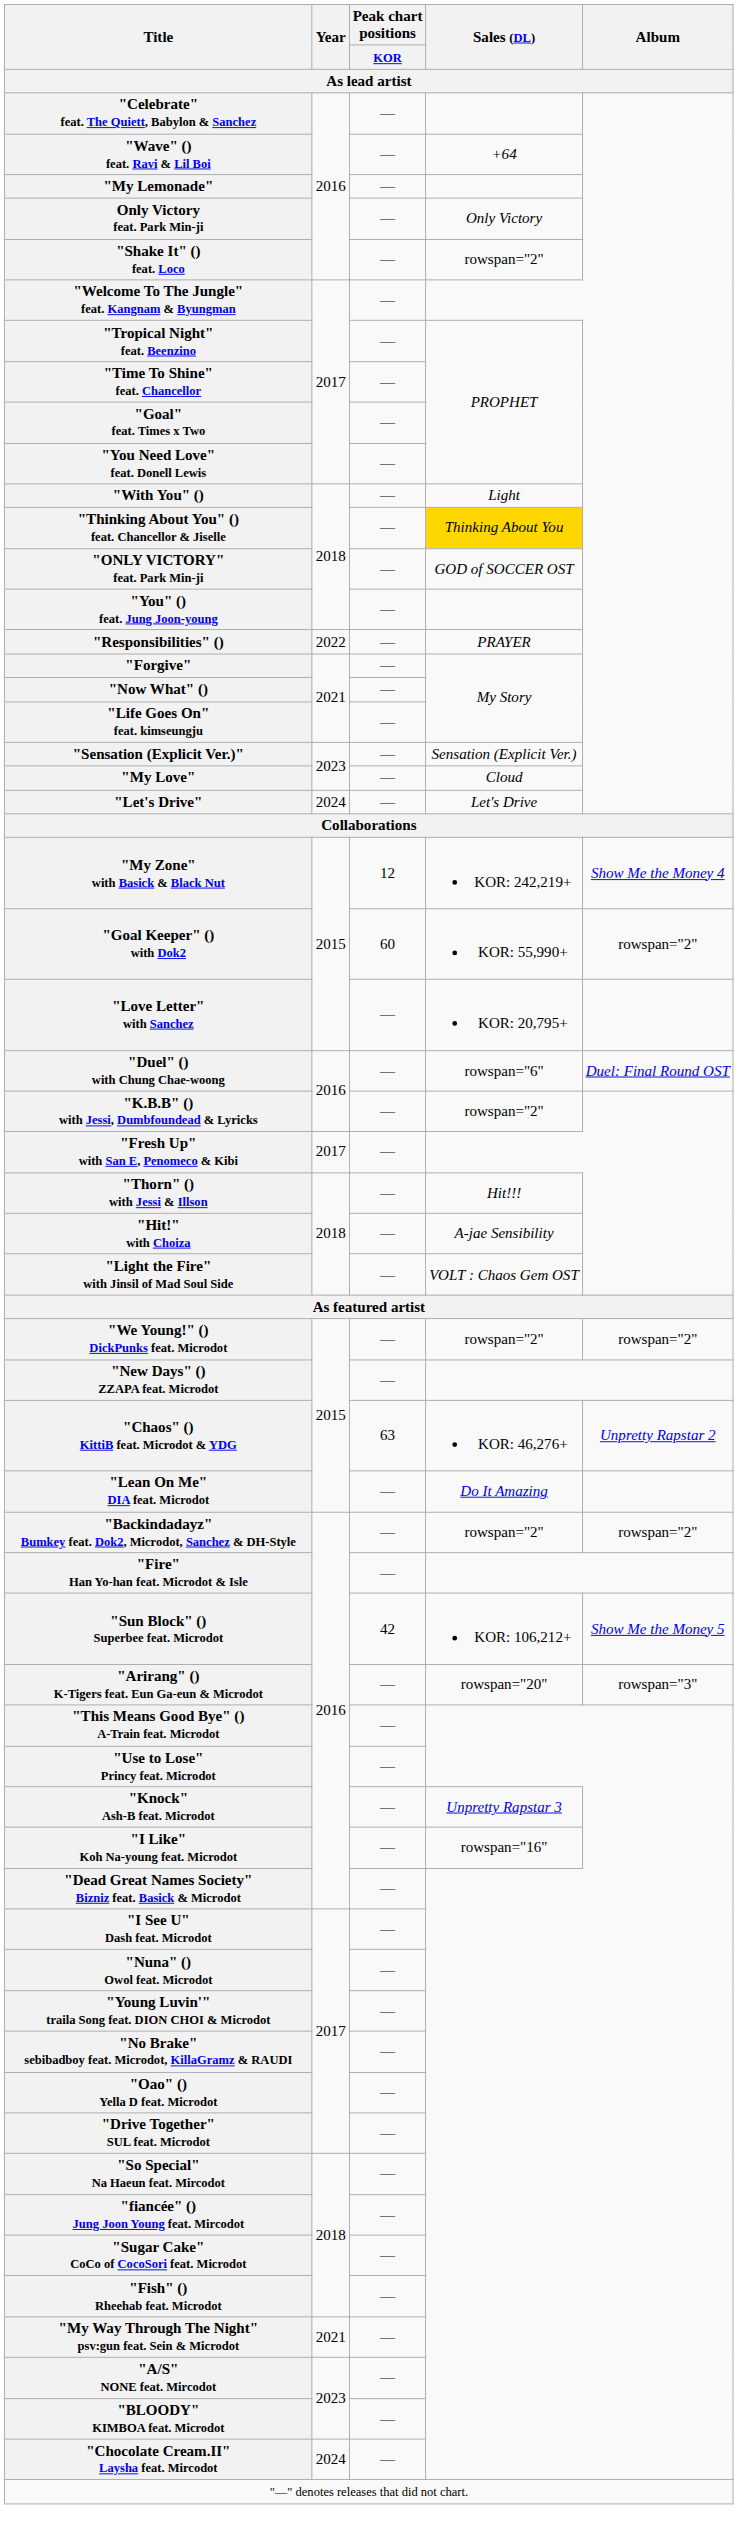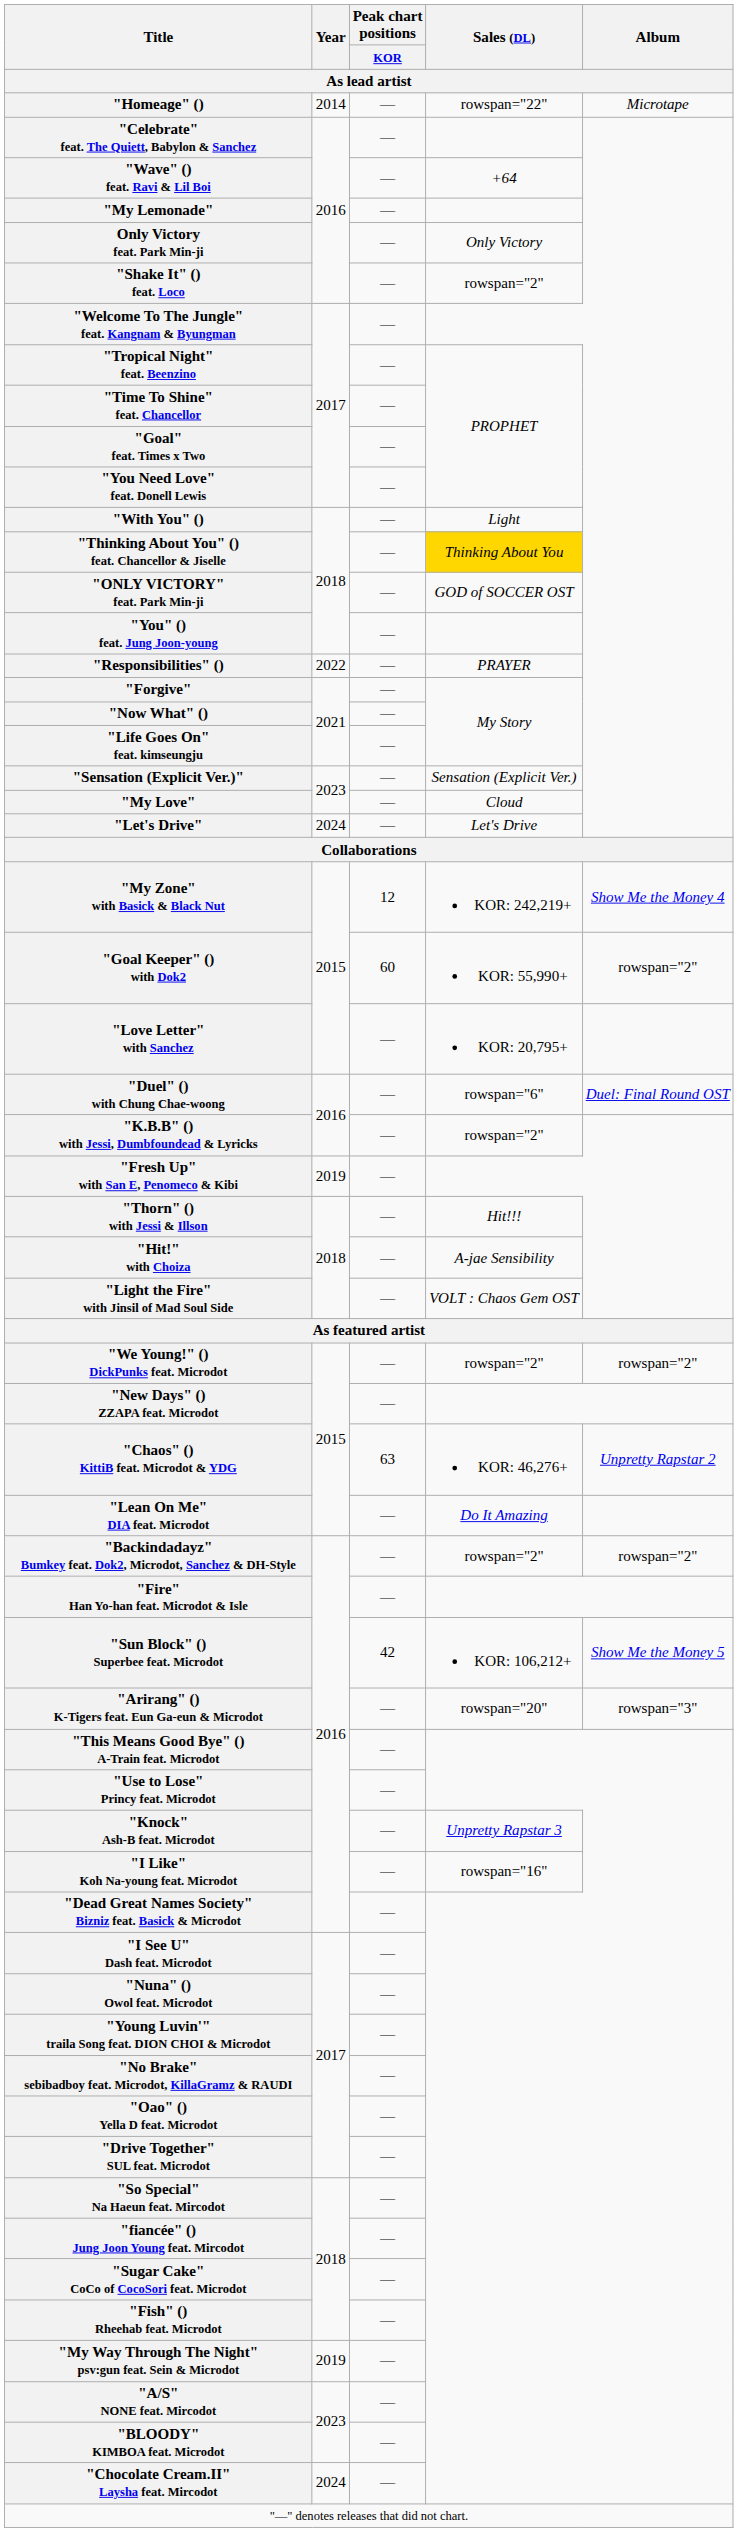+ row: (158, 104)
(331, 1152) 2017 -> (331, 1176) 2019
(331, 2337) 2021 -> (331, 2360) 2019
